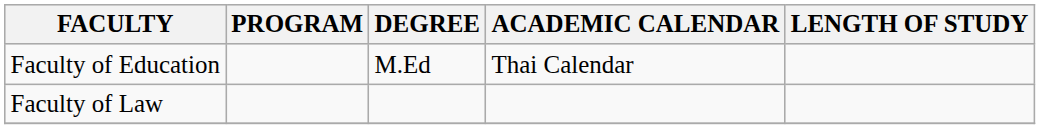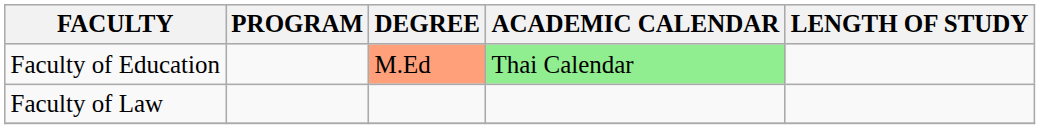(403, 63) no background -> (403, 63) lightsalmon background
(563, 63) no background -> (563, 63) lightgreen background
